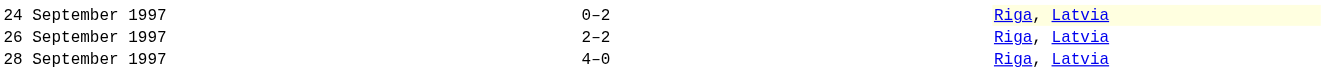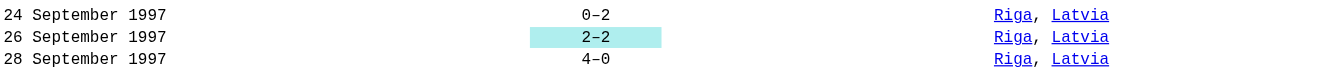(1052, 15) lightyellow background -> (1052, 15) no background
(596, 38) no background -> (596, 38) paleturquoise background
